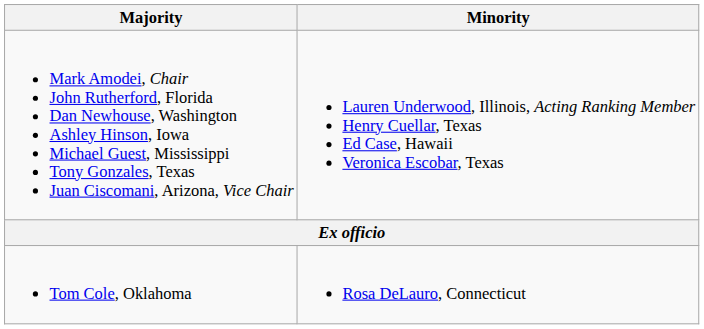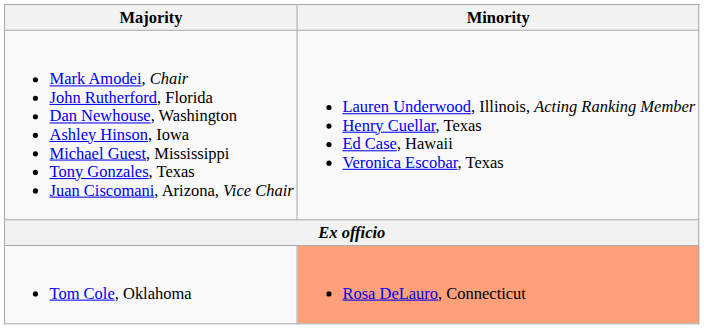(498, 294) no background -> (498, 294) lightsalmon background
